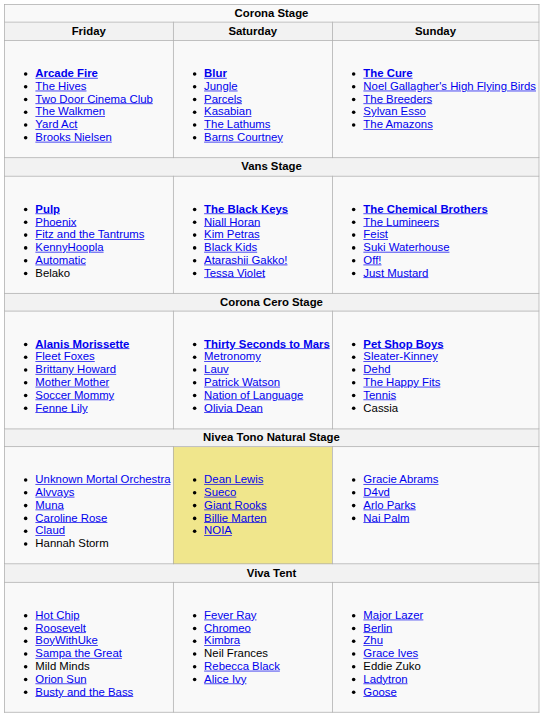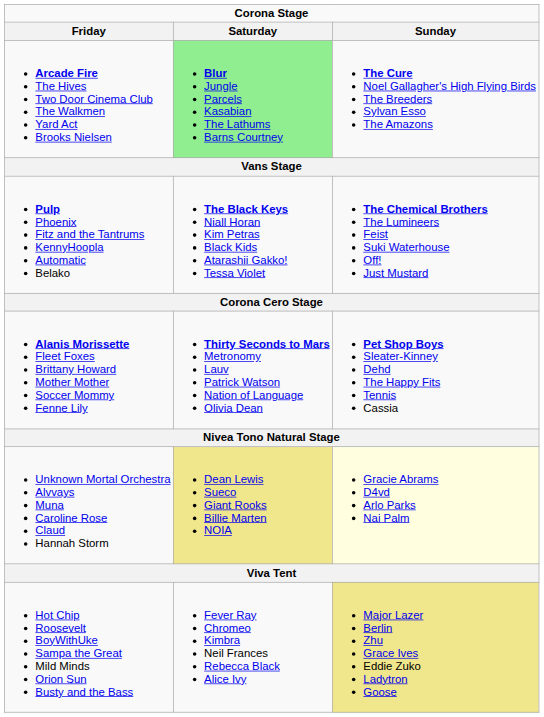(253, 105) no background -> (253, 105) lightgreen background
(435, 499) no background -> (435, 499) lightyellow background
(435, 654) no background -> (435, 654) khaki background
